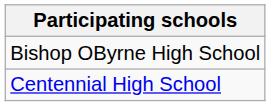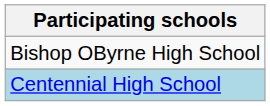(116, 84) no background -> (116, 84) lightblue background
